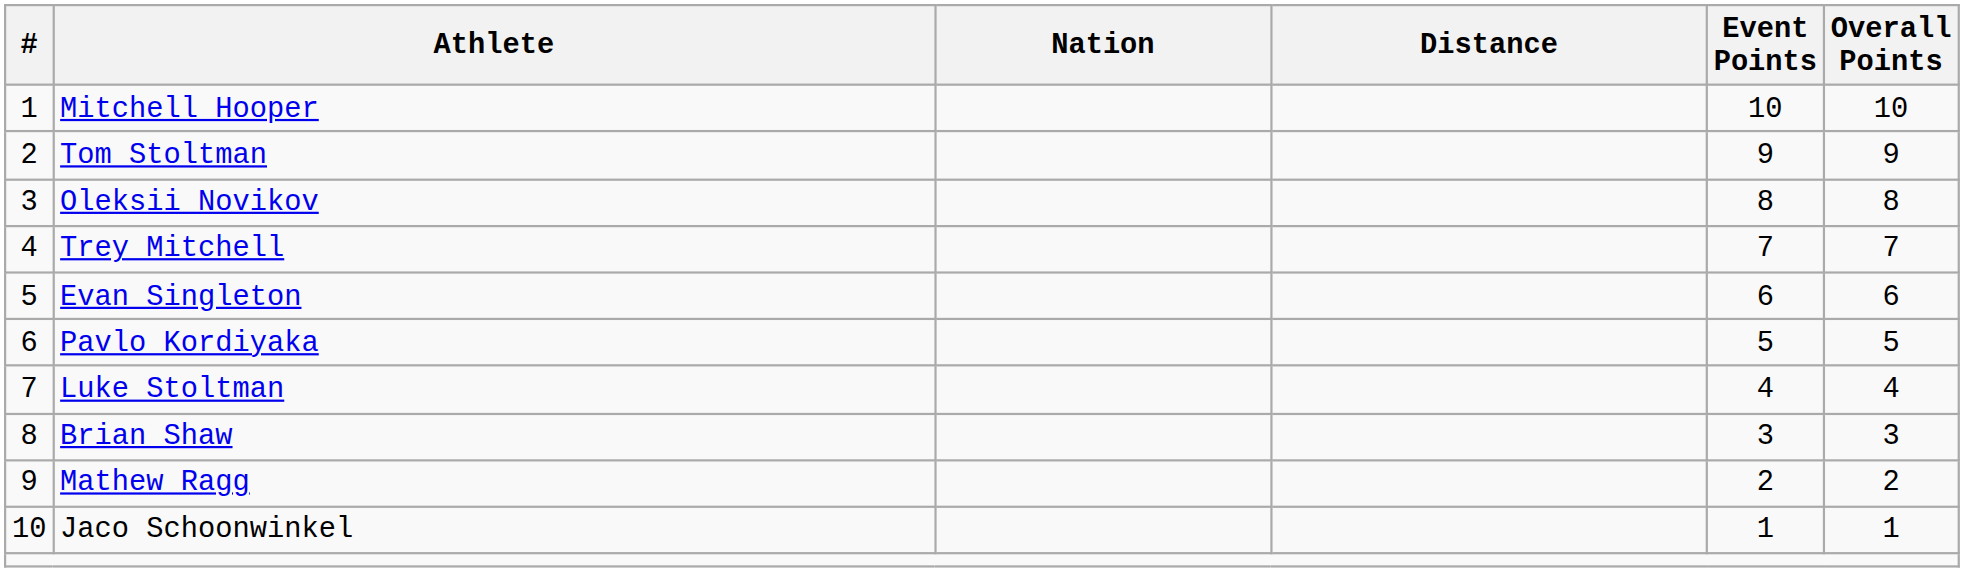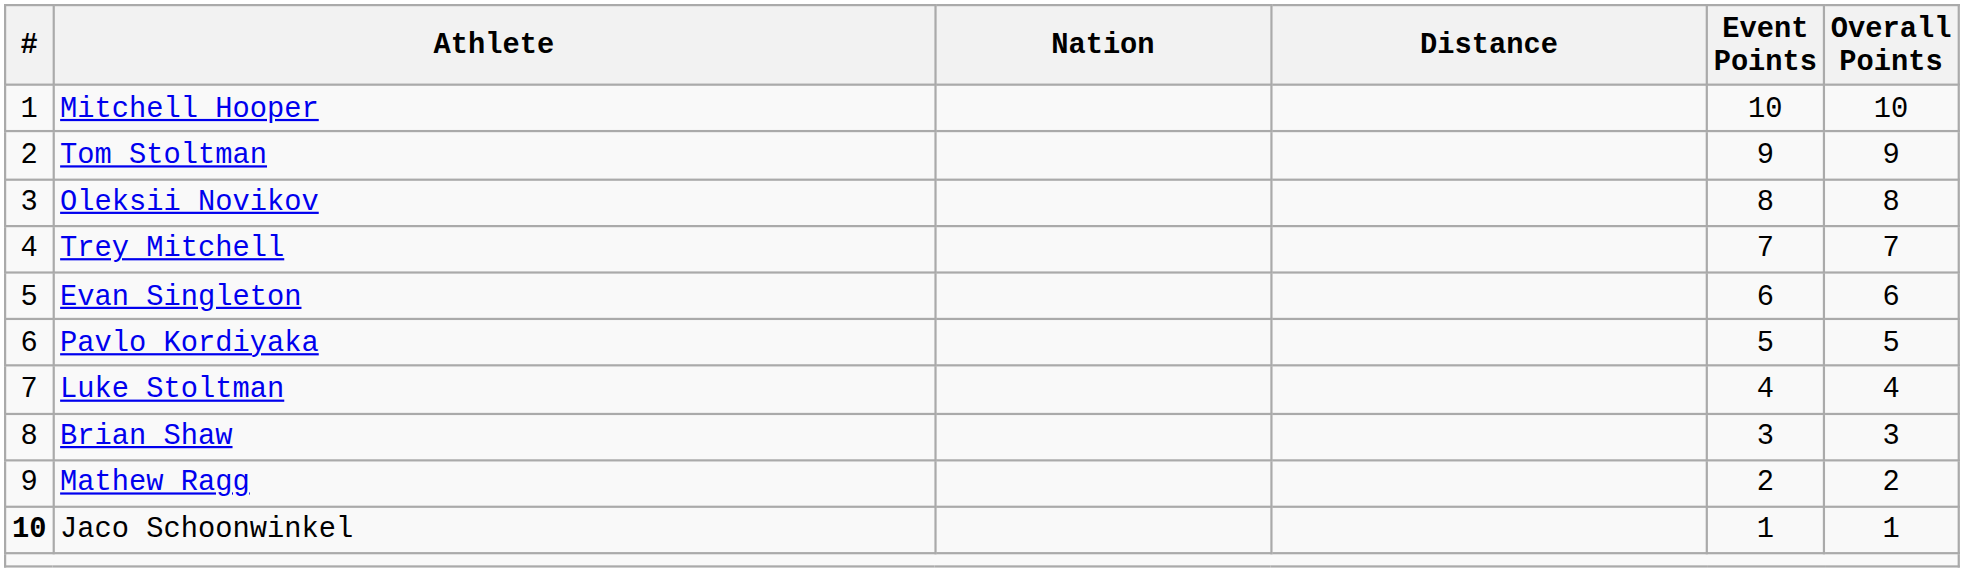(29, 530) normal -> (29, 530) bold
